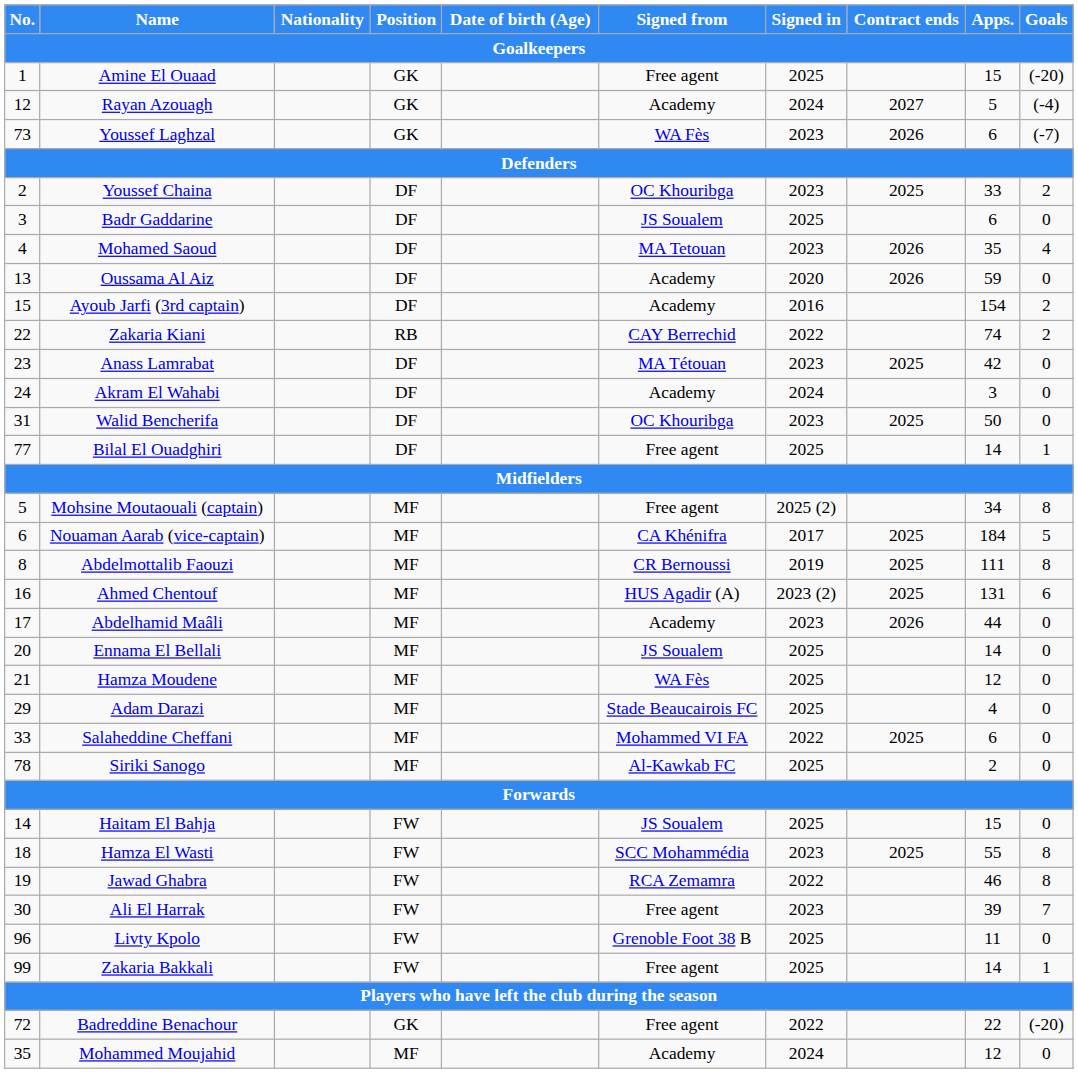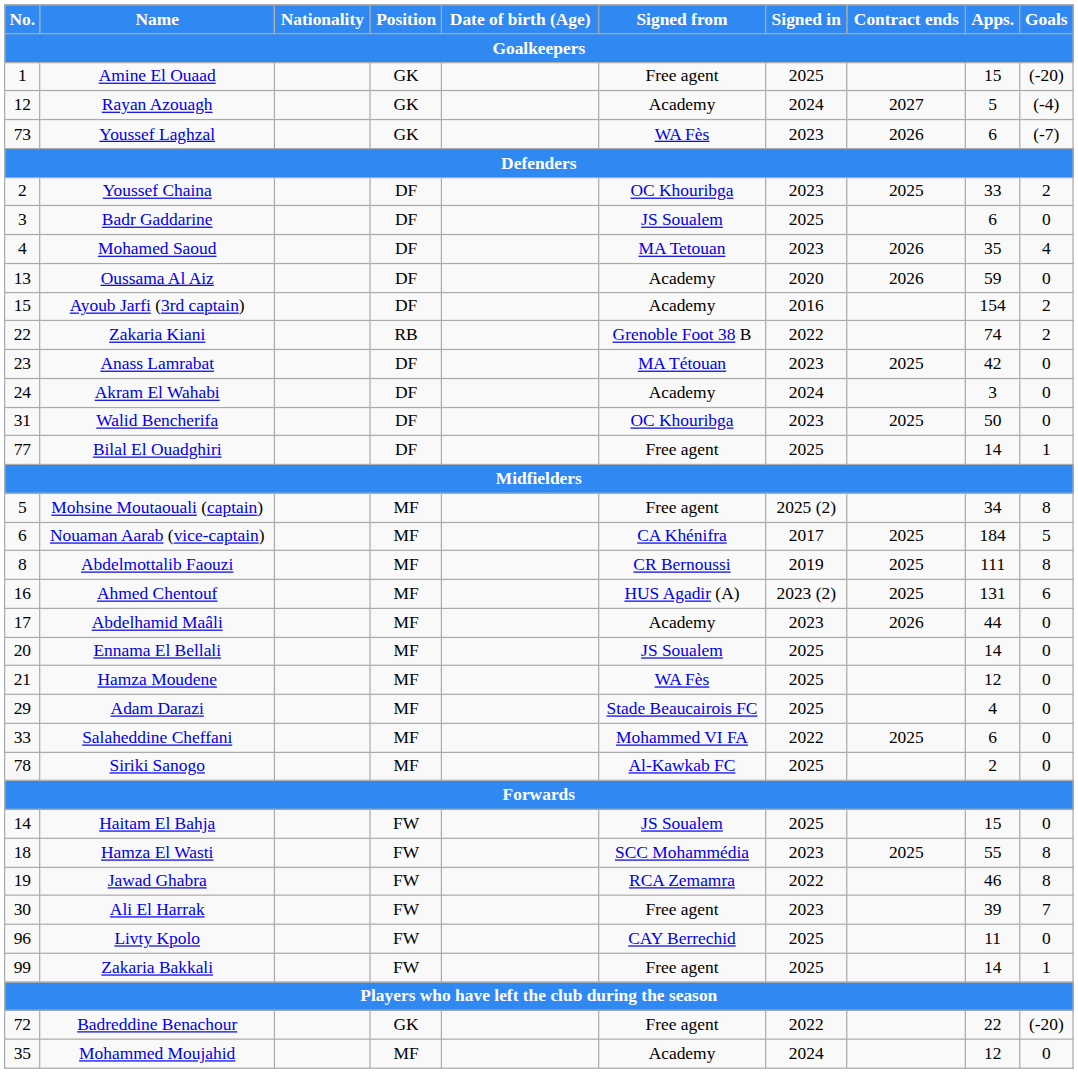(682, 335) CAY Berrechid -> (682, 335) Grenoble Foot 38 B
(682, 938) Grenoble Foot 38 B -> (682, 938) CAY Berrechid
